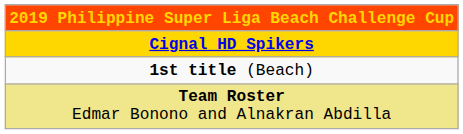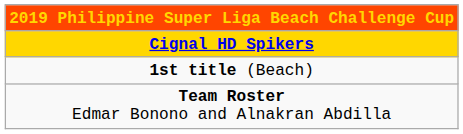(232, 106) khaki background -> (232, 106) no background
